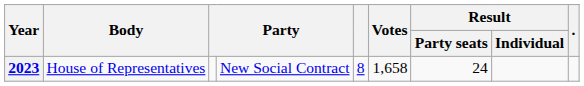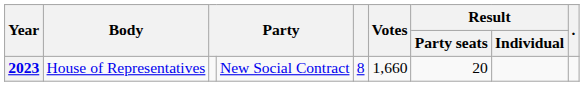(390, 69) 1,658 -> (390, 69) 1,660
(480, 69) 24 -> (480, 69) 20
